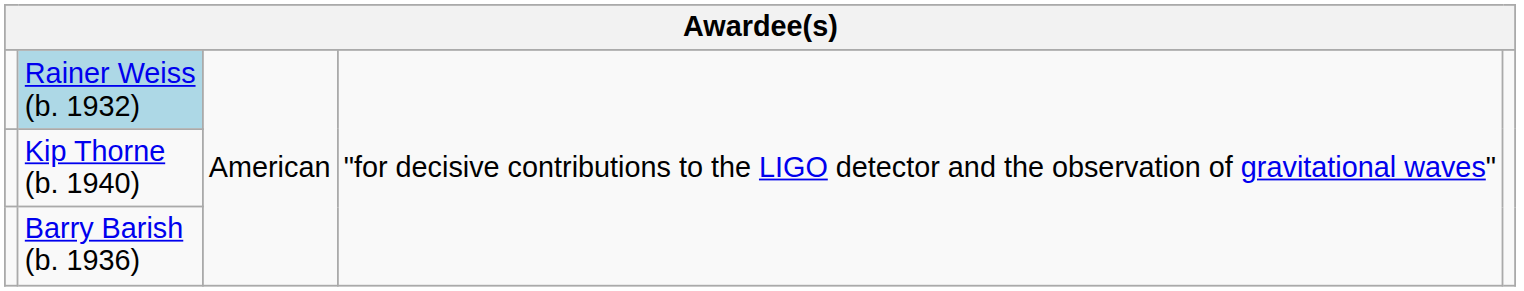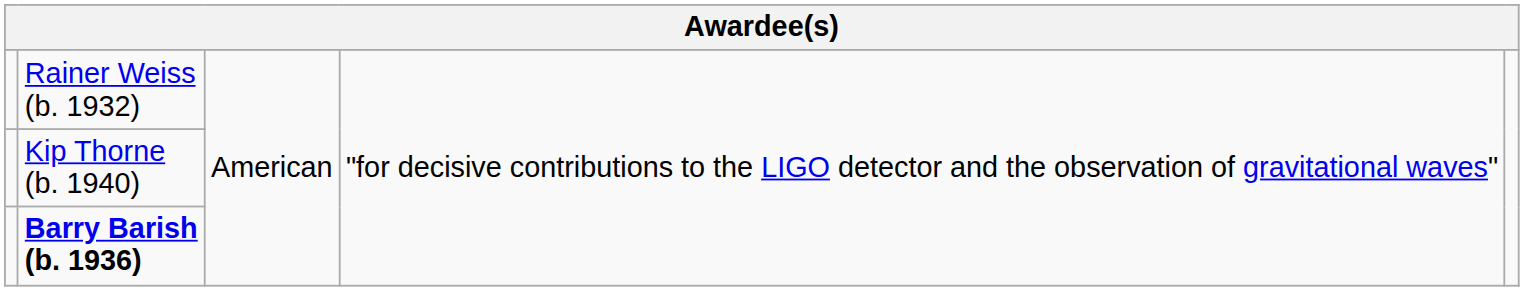(110, 89) lightblue background -> (110, 89) no background
(104, 245) normal -> (111, 245) bold
